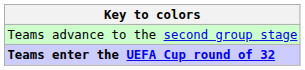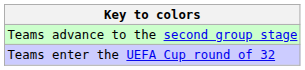(141, 55) bold -> (141, 55) normal
